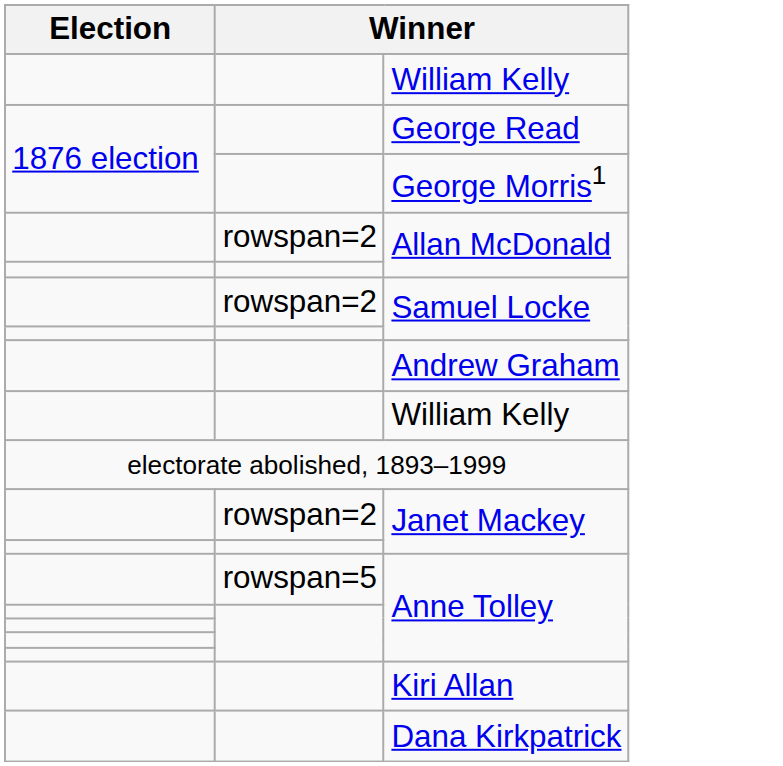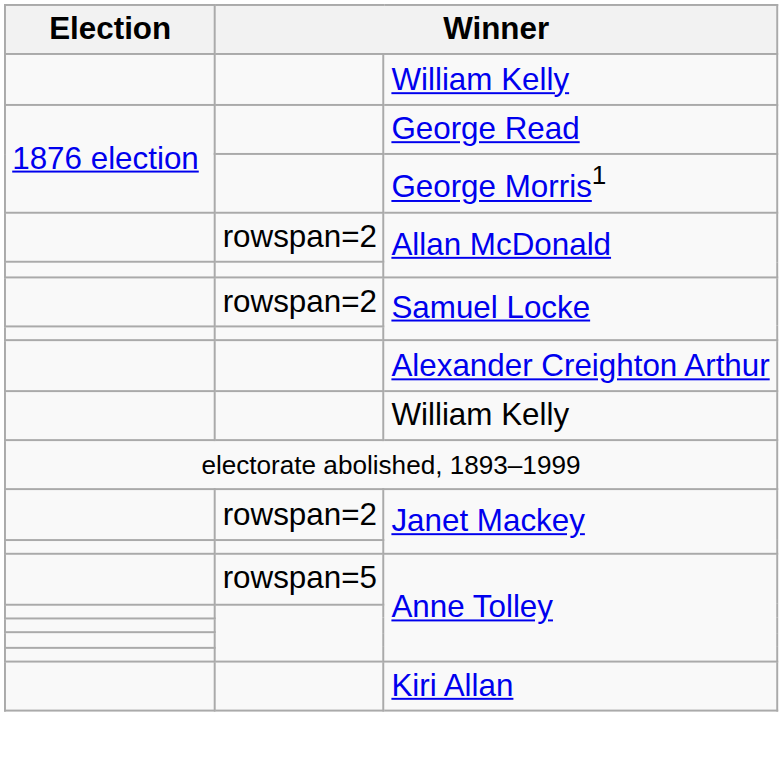- row: (300, 366)
+ row: (300, 366)
- row: (300, 736)
